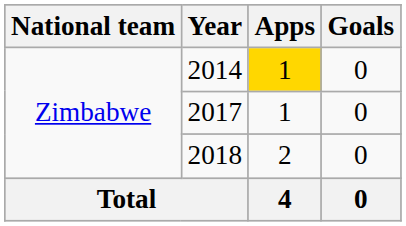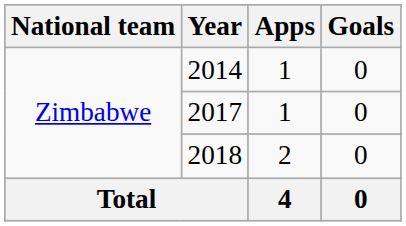(285, 69) gold background -> (285, 69) no background
